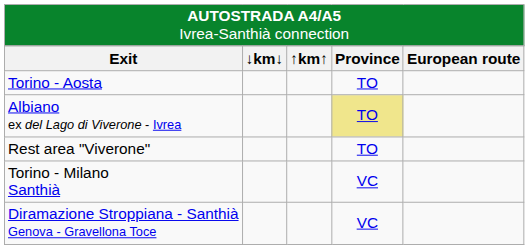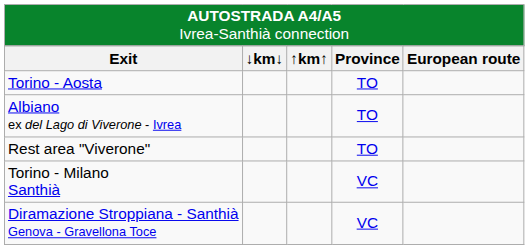(367, 115) khaki background -> (367, 115) no background
